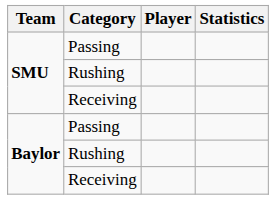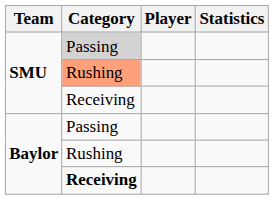(94, 45) no background -> (92, 45) lightgrey background
(96, 72) no background -> (94, 72) lightsalmon background
(102, 180) normal -> (101, 180) bold
